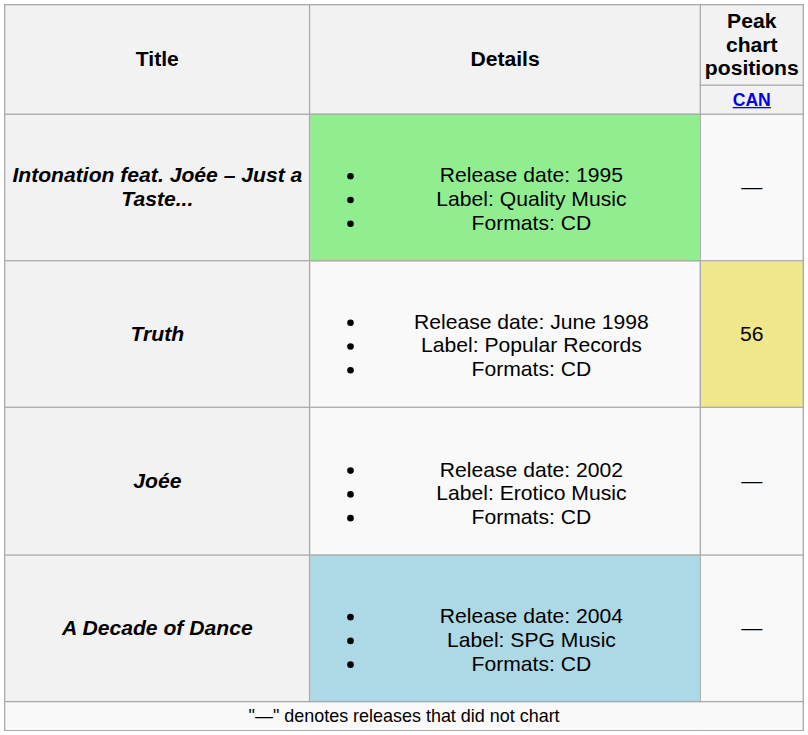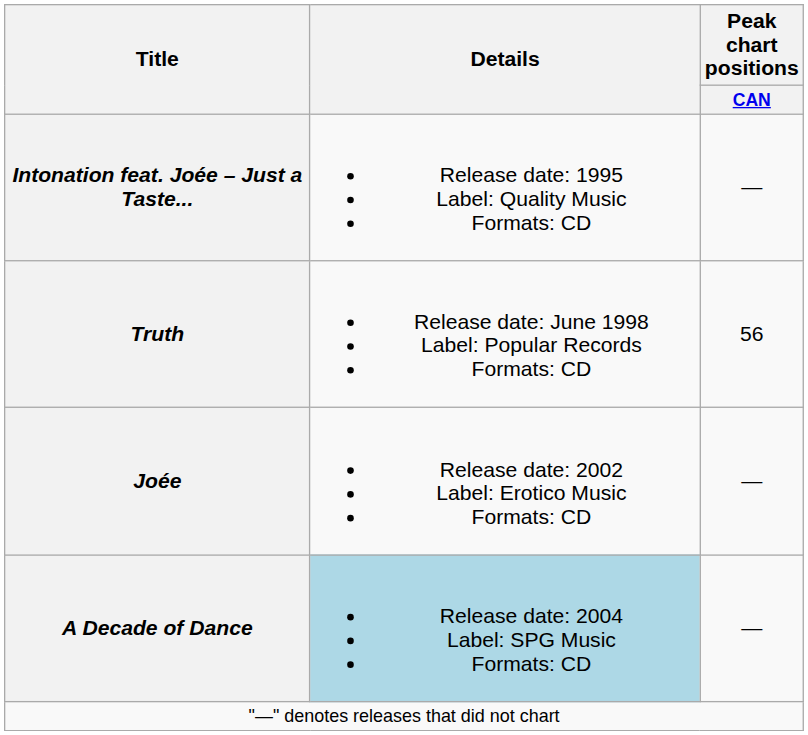(505, 199) lightgreen background -> (505, 199) no background
(752, 334) khaki background -> (752, 334) no background
